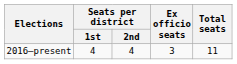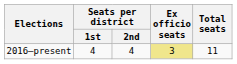(172, 51) no background -> (172, 51) khaki background
